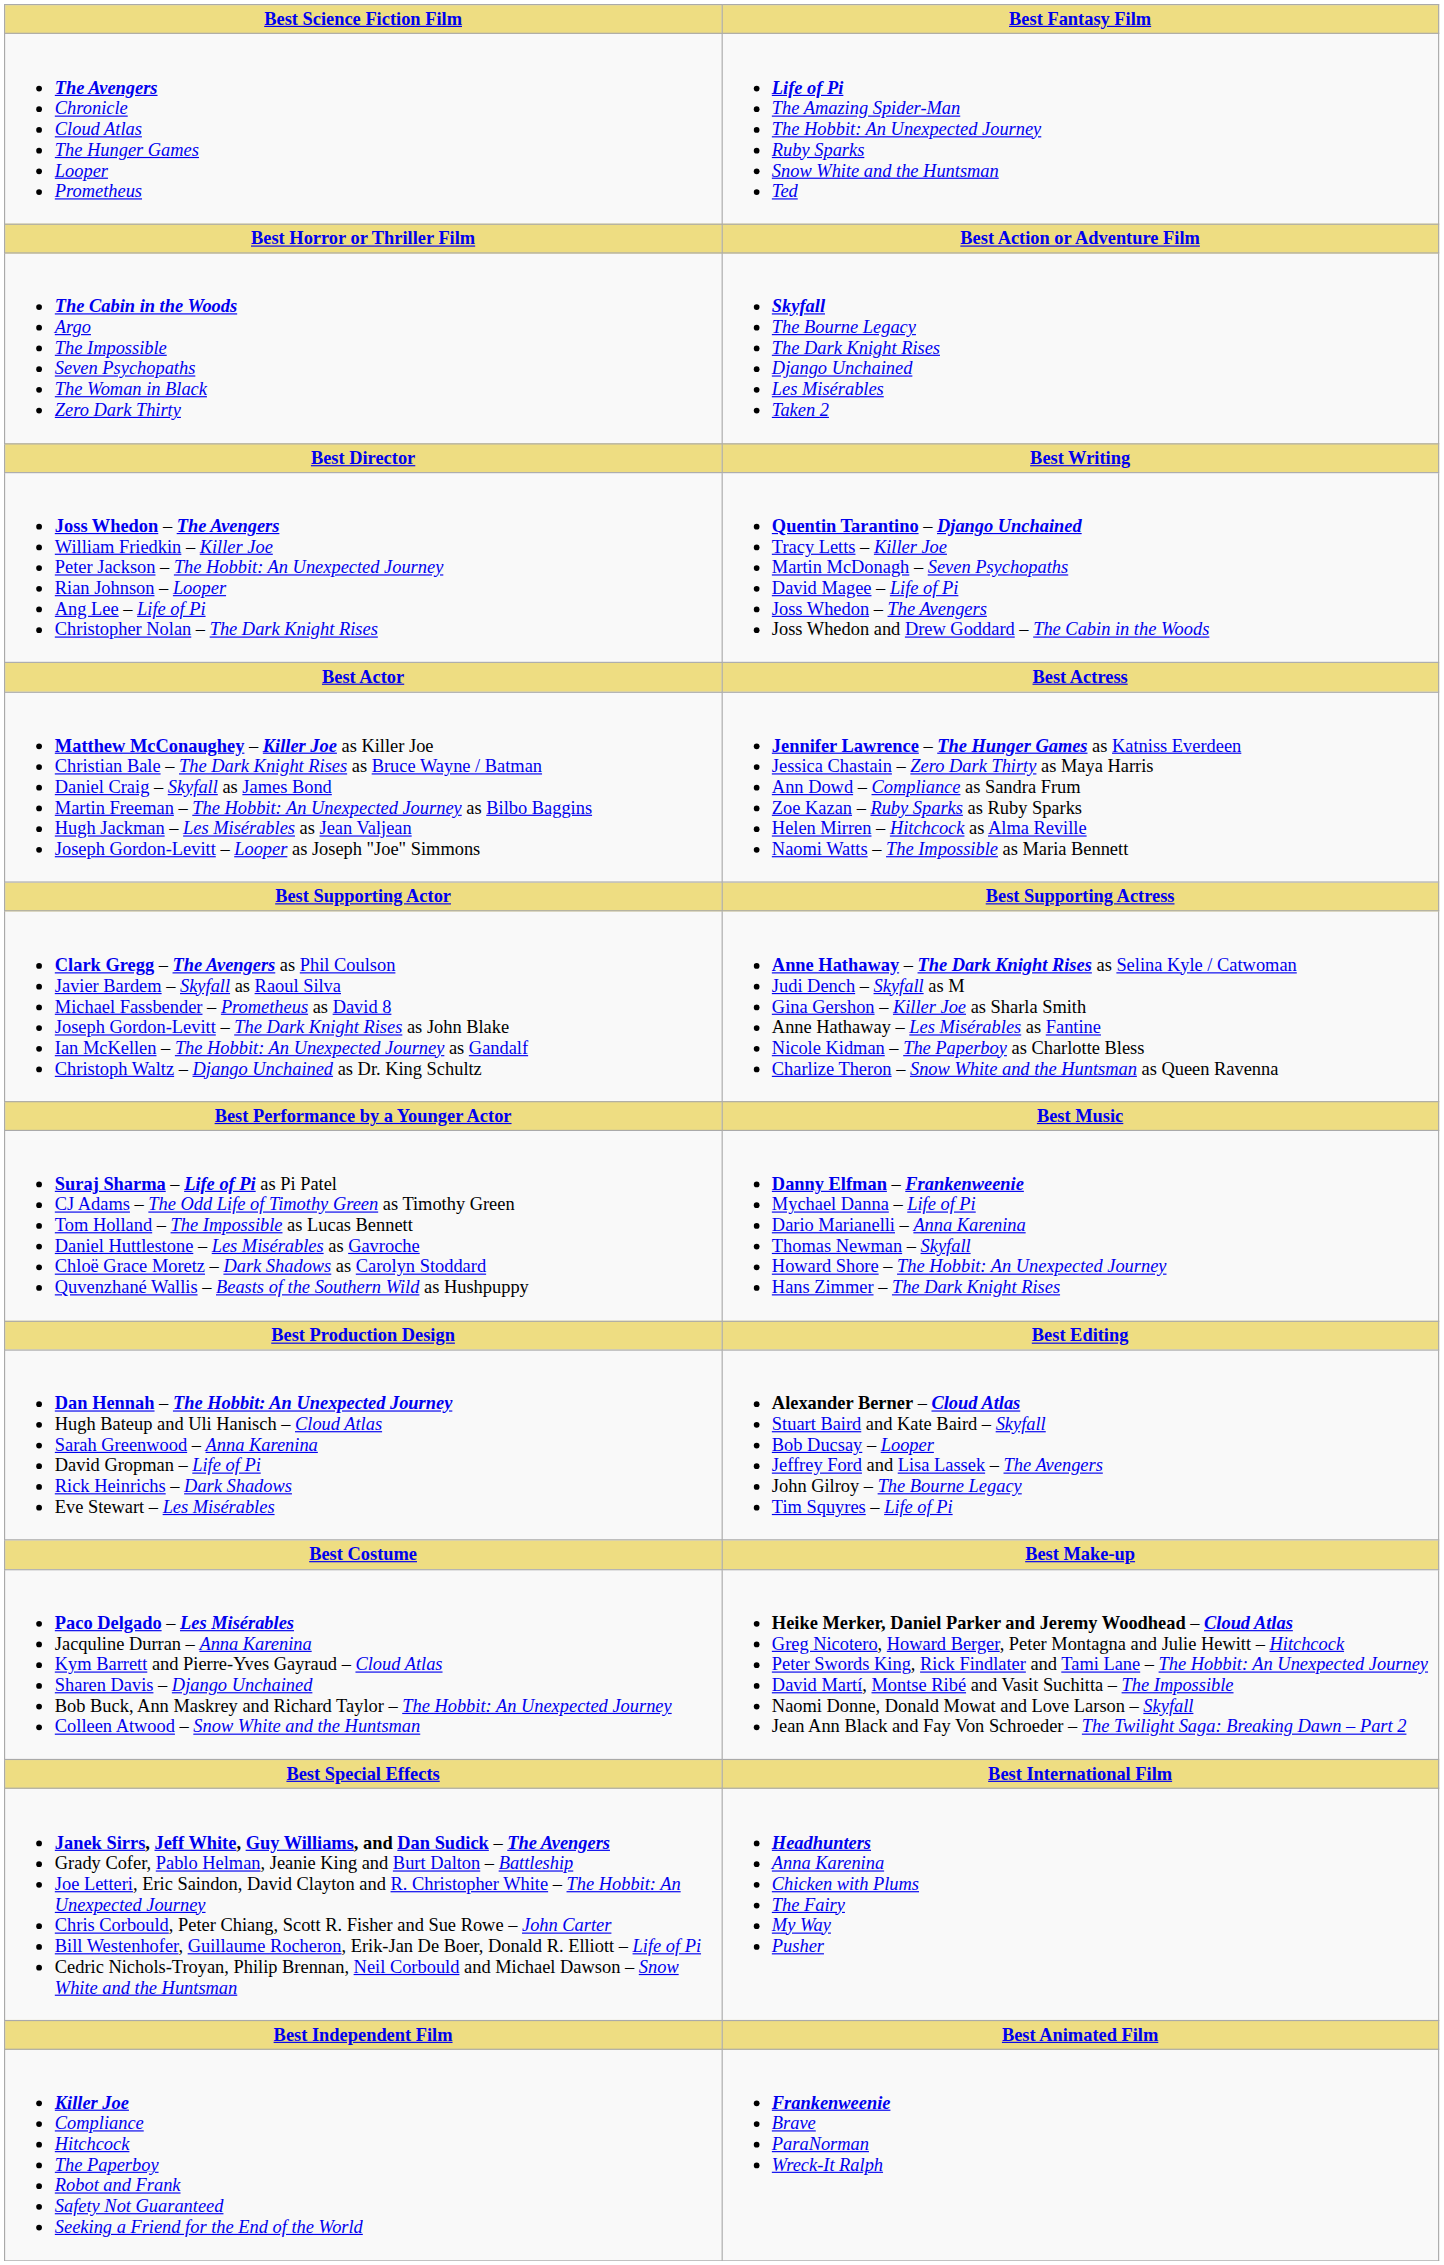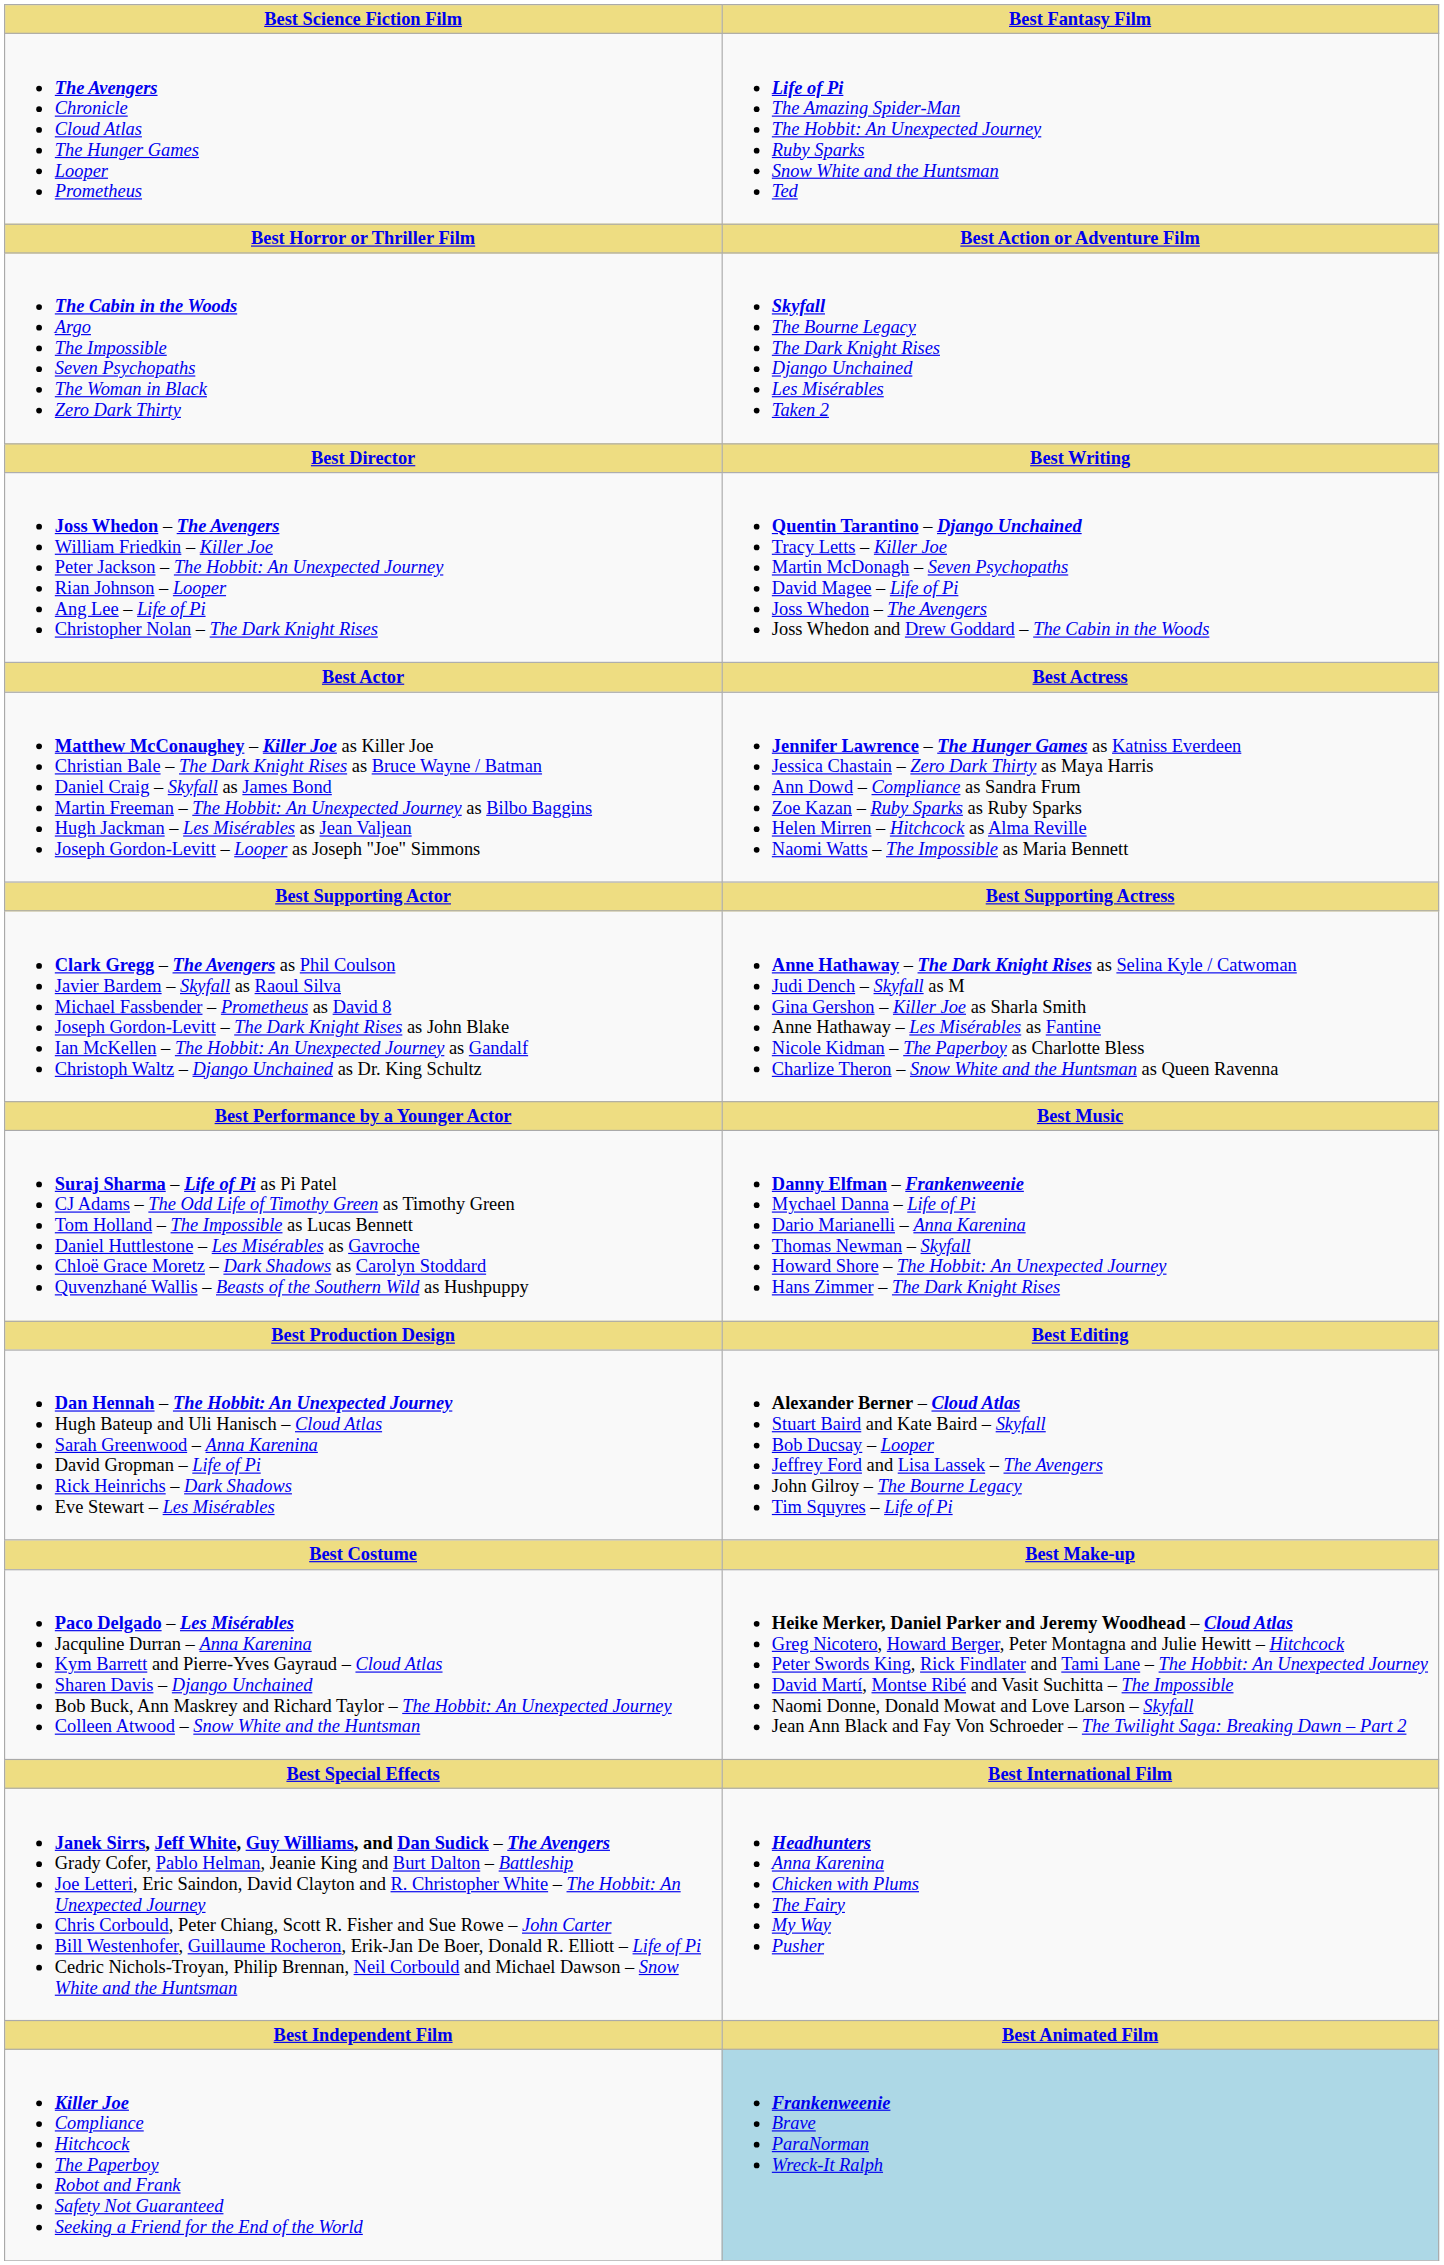(1080, 2134) no background -> (1080, 2134) lightblue background
